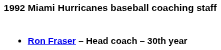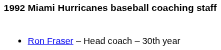(110, 40) bold -> (110, 40) normal
